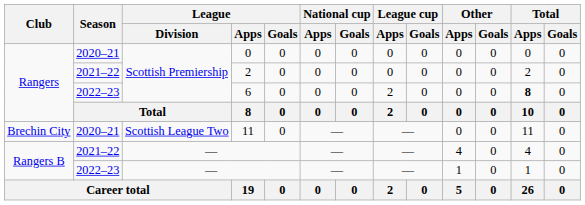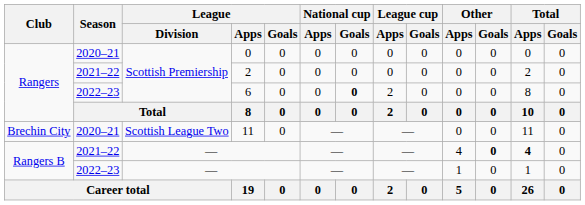(354, 92) normal -> (354, 92) bold
(528, 92) bold -> (528, 92) normal
(493, 151) normal -> (493, 151) bold
(528, 151) normal -> (528, 151) bold
